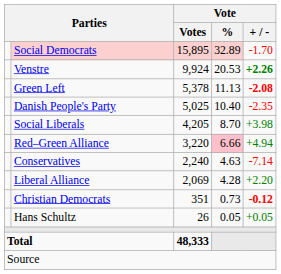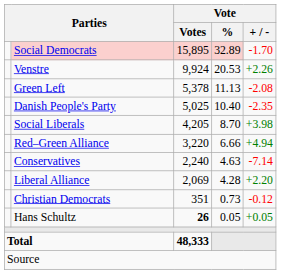(259, 69) bold -> (259, 69) normal
(261, 87) bold -> (261, 87) normal
(230, 143) pink background -> (230, 143) no background
(261, 198) bold -> (261, 198) normal
(203, 217) normal -> (203, 217) bold
